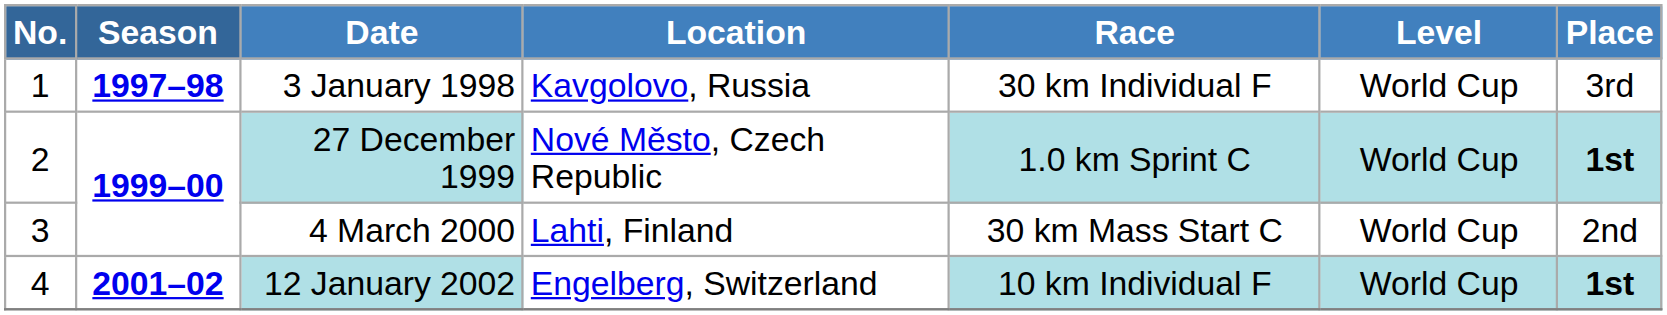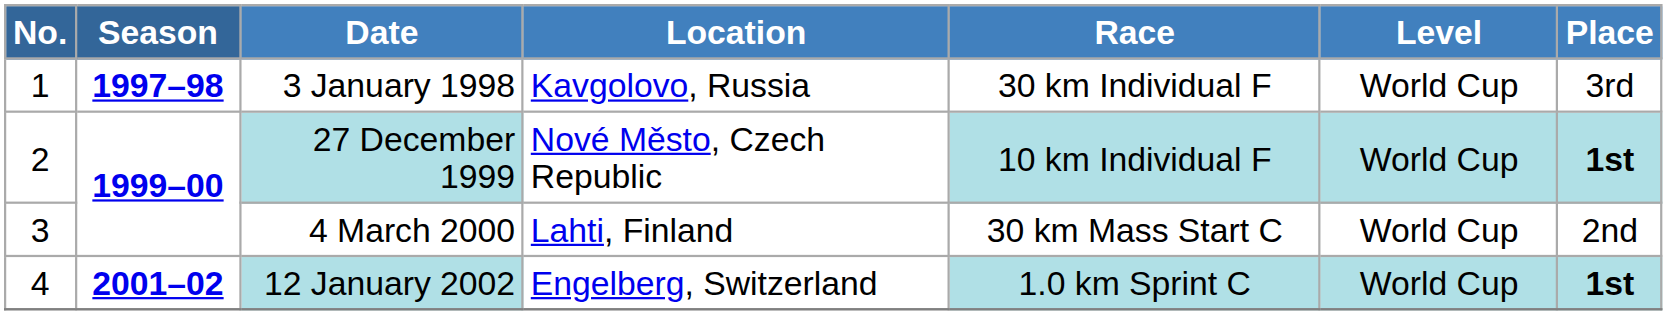(1135, 158) 1.0 km Sprint C -> (1135, 158) 10 km Individual F
(1135, 283) 10 km Individual F -> (1135, 283) 1.0 km Sprint C
